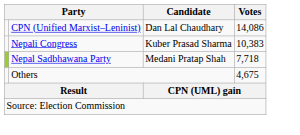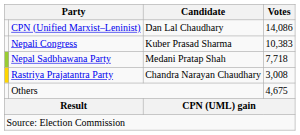+ row: (62, 75)
